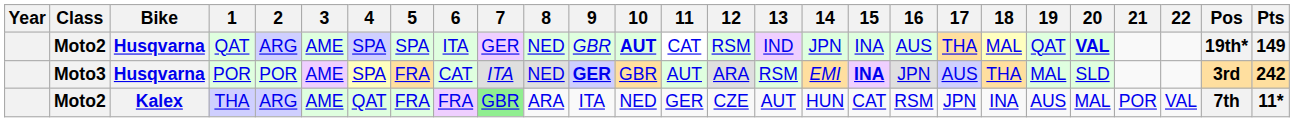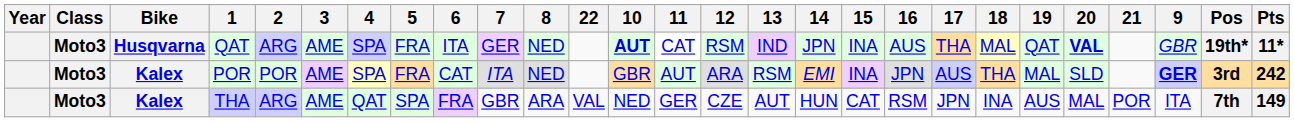columns swapped: (592, 18) <-> (1181, 18)
(80, 46) Moto2 -> (80, 46) Moto3
(412, 46) SPA -> (412, 46) FRA
(1271, 46) 149 -> (1271, 46) 11*
(159, 74) Husqvarna -> (159, 74) Kalex
(869, 74) bold -> (863, 74) normal
(80, 102) Moto2 -> (80, 102) Moto3
(412, 102) FRA -> (412, 102) SPA
(500, 102) lightgreen background -> (500, 102) no background
(1271, 102) 11* -> (1271, 102) 149
